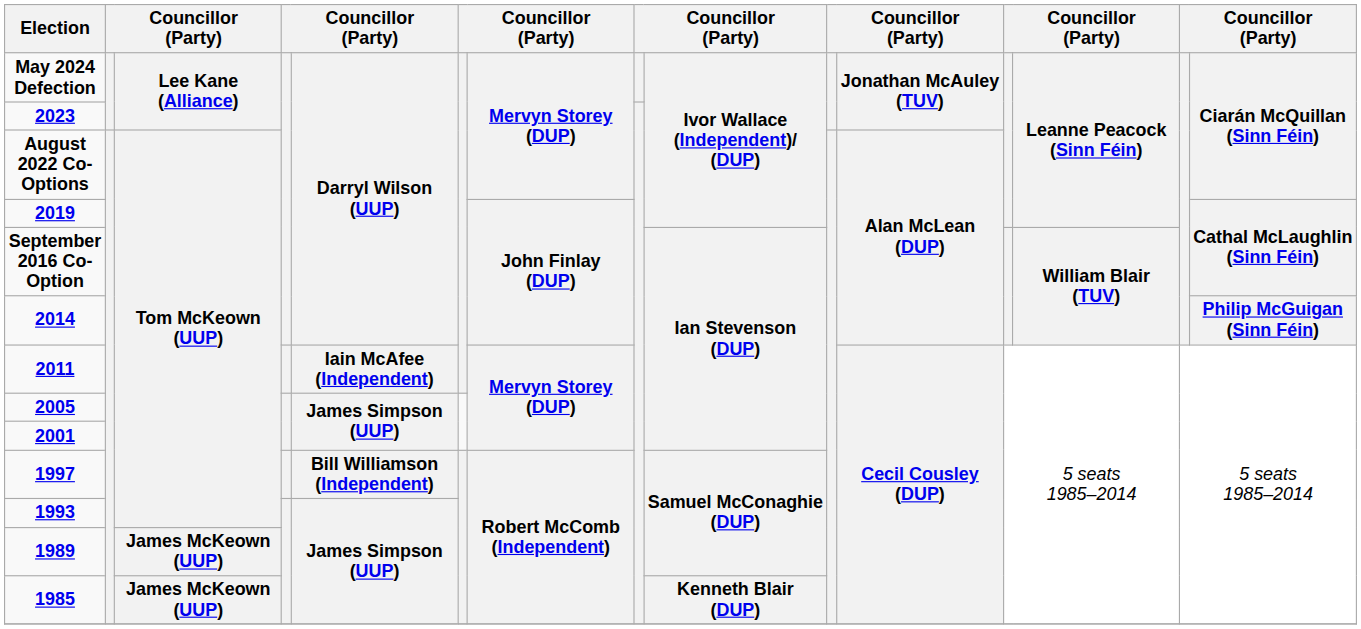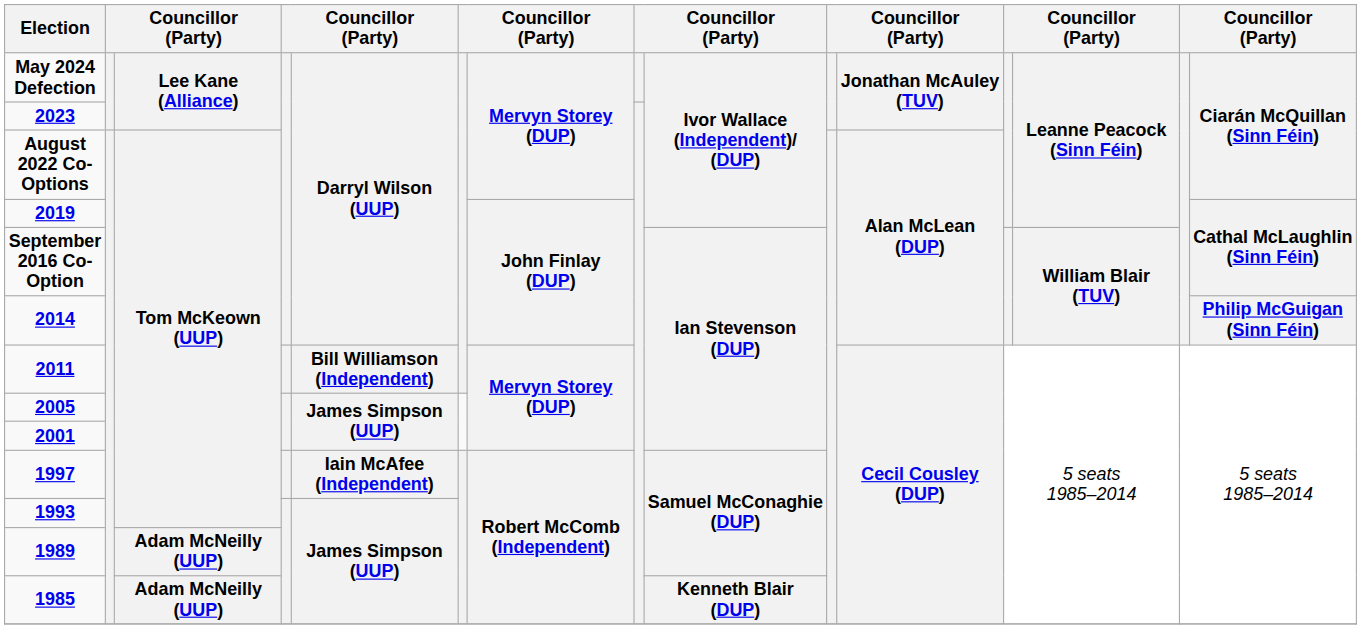(375, 368) Iain McAfee (Independent) -> (375, 368) Bill Williamson (Independent)
(375, 474) Bill Williamson (Independent) -> (375, 474) Iain McAfee (Independent)
(198, 551) James McKeown (UUP) -> (198, 551) Adam McNeilly (UUP)
(198, 599) James McKeown (UUP) -> (198, 599) Adam McNeilly (UUP)
